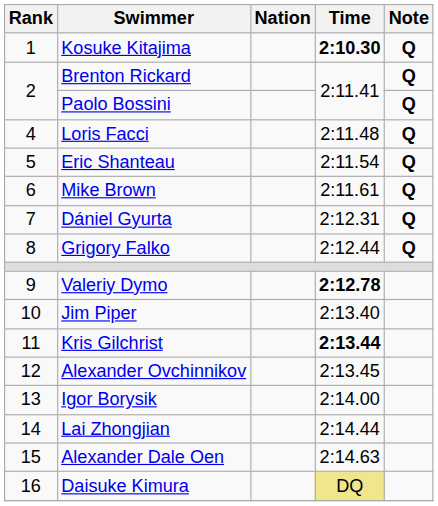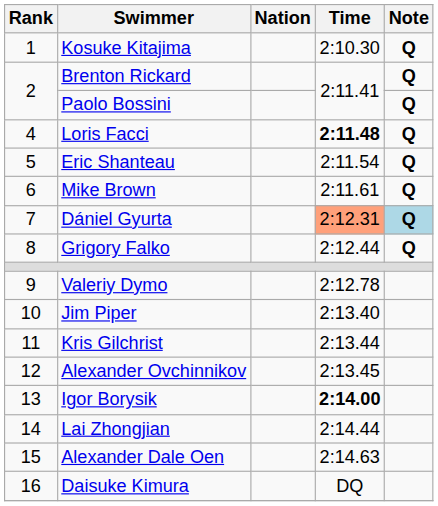(350, 47) bold -> (350, 47) normal
(350, 133) normal -> (350, 133) bold
(350, 219) no background -> (350, 219) lightsalmon background
(409, 219) no background -> (409, 219) lightblue background
(350, 285) bold -> (350, 285) normal
(350, 342) bold -> (350, 342) normal
(350, 399) normal -> (350, 399) bold
(350, 485) khaki background -> (350, 485) no background
